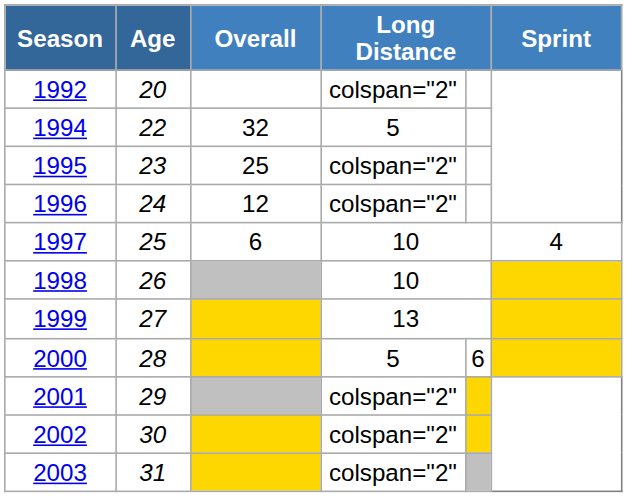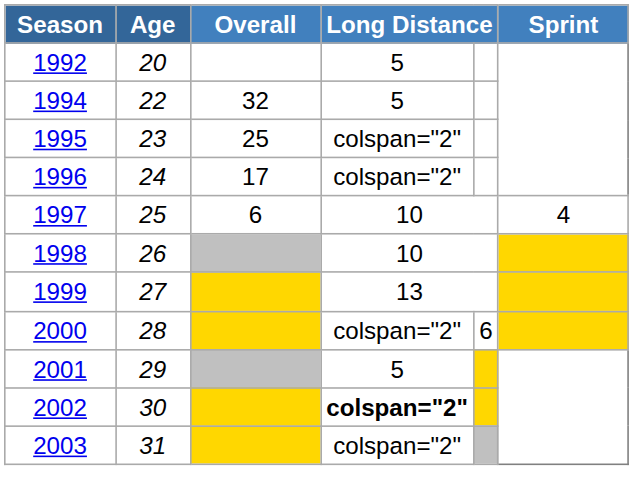(393, 89) colspan="2" -> (397, 62) 5
(255, 204) 12 -> (255, 177) 17
(393, 357) 5 -> (397, 330) colspan="2"
(393, 395) colspan="2" -> (397, 368) 5
(393, 434) normal -> (397, 407) bold
